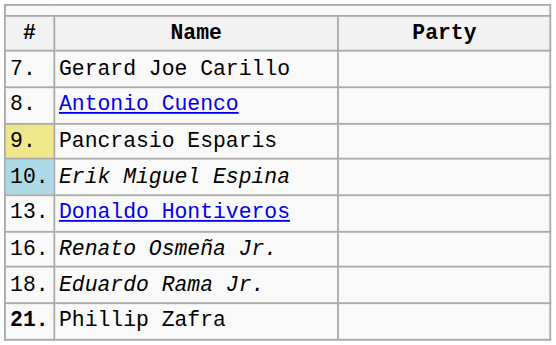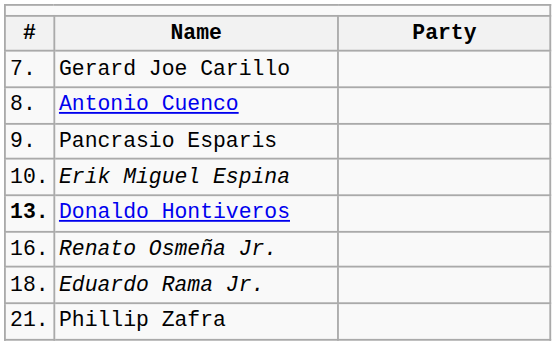(23, 141) khaki background -> (23, 141) no background
(29, 177) lightblue background -> (29, 177) no background
(29, 213) normal -> (29, 213) bold
(29, 321) bold -> (29, 321) normal
